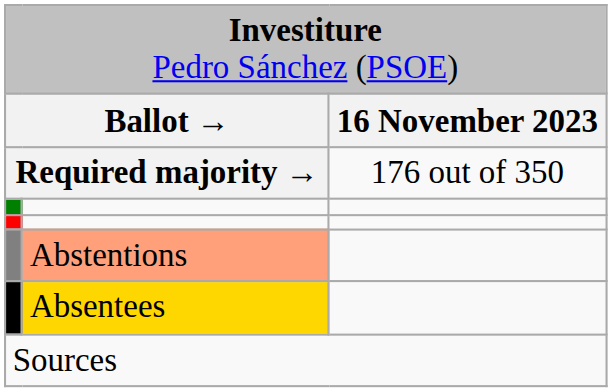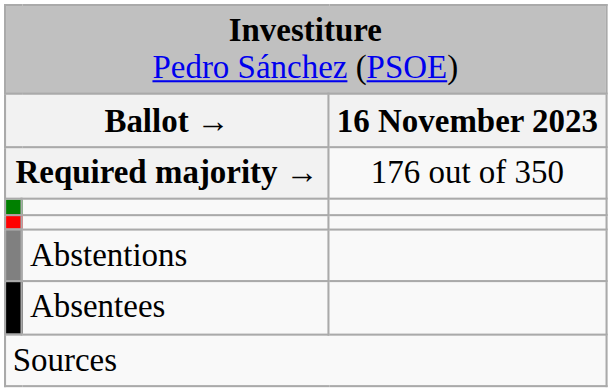(109, 254) lightsalmon background -> (109, 254) no background
(98, 307) gold background -> (98, 307) no background
